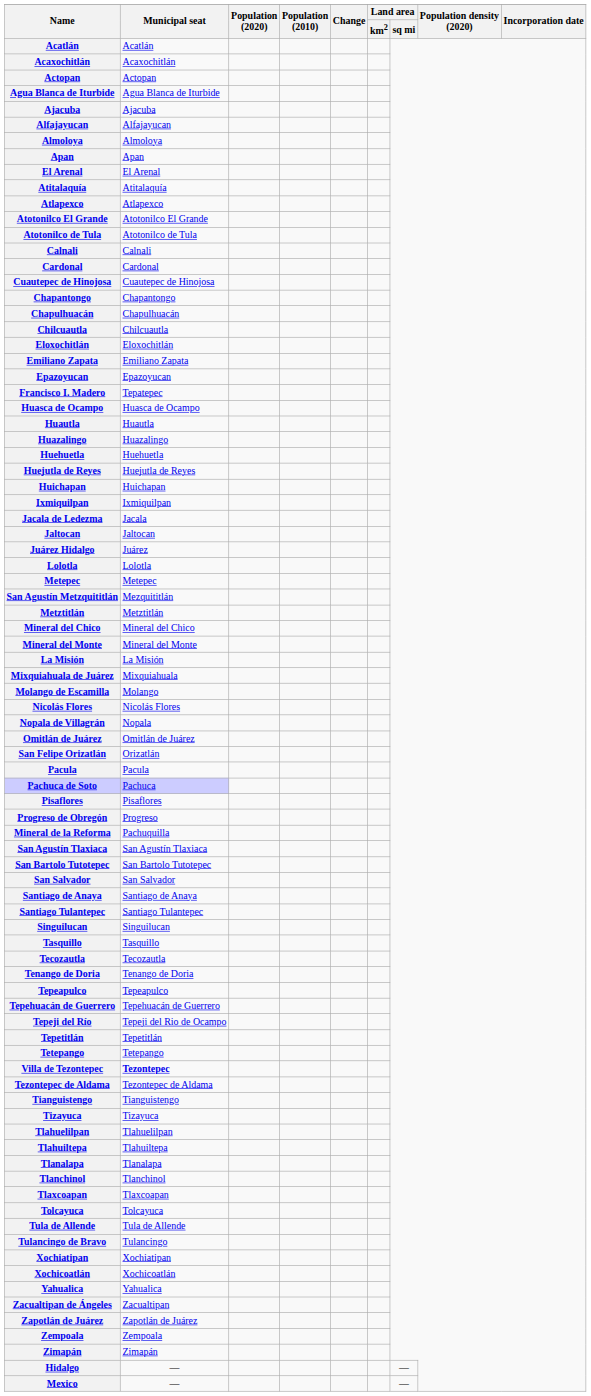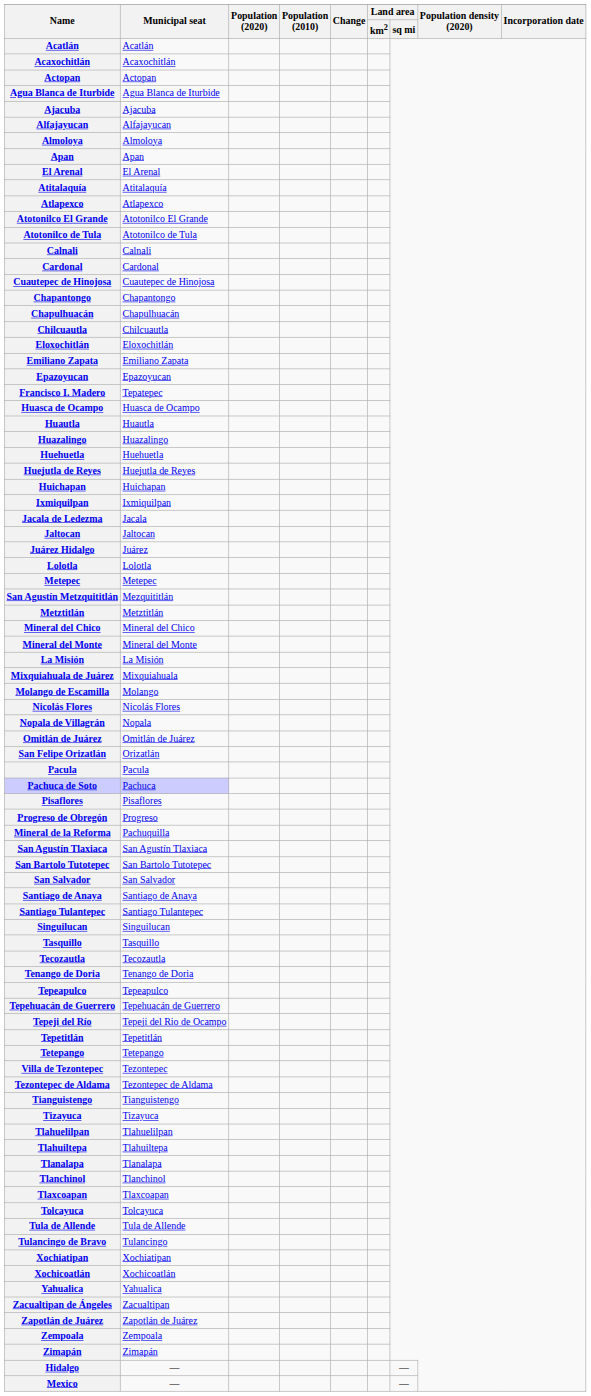(146, 1069) bold -> (145, 1069) normal
